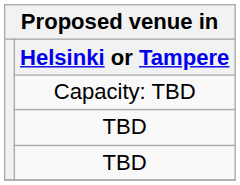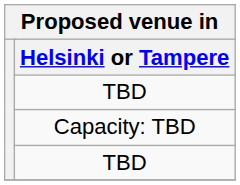(125, 92) Capacity: TBD -> (125, 92) TBD
(125, 127) TBD -> (125, 127) Capacity: TBD
